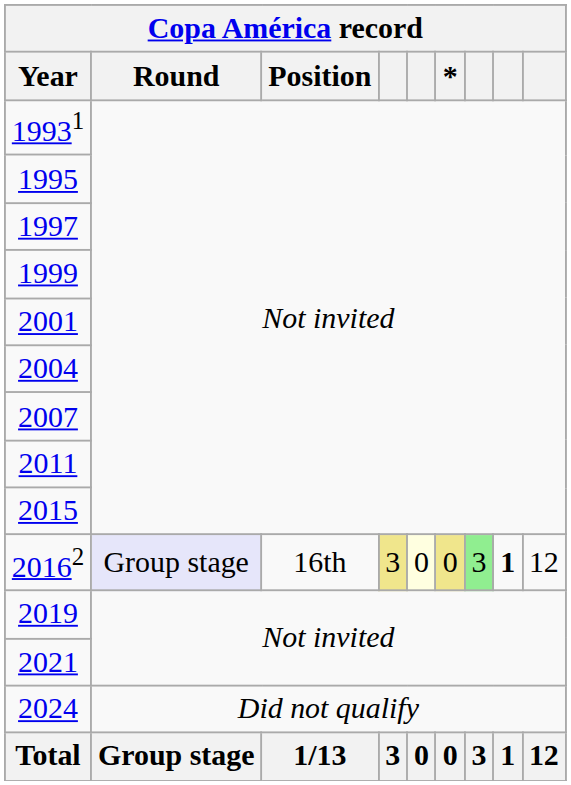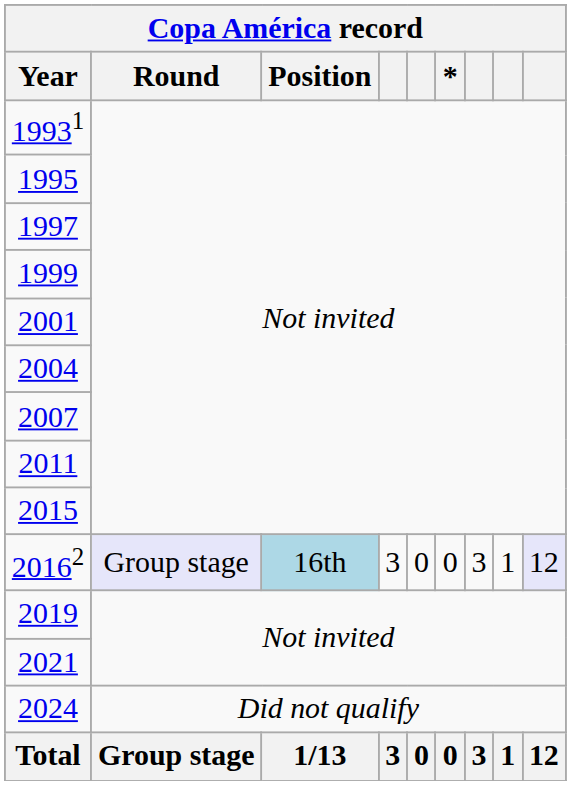(320, 562) no background -> (320, 562) lightblue background
(393, 562) khaki background -> (393, 562) no background
(421, 562) lightyellow background -> (421, 562) no background
(450, 562) khaki background -> (450, 562) no background
(479, 562) lightgreen background -> (479, 562) no background
(508, 562) bold -> (508, 562) normal
(544, 562) no background -> (544, 562) lavender background
